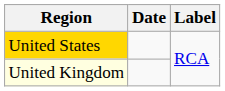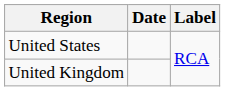(54, 45) gold background -> (54, 45) no background
(66, 72) lightyellow background -> (66, 72) no background
